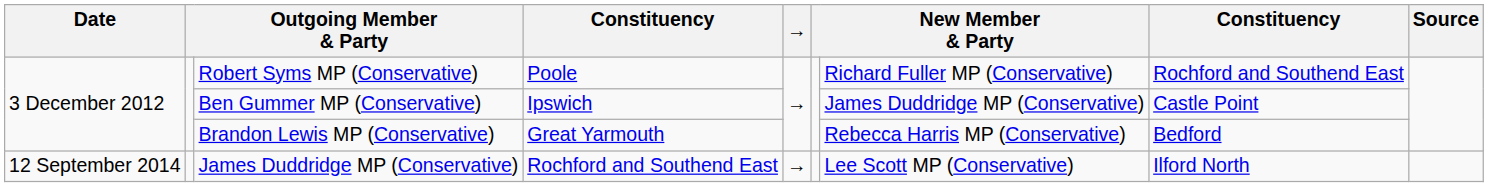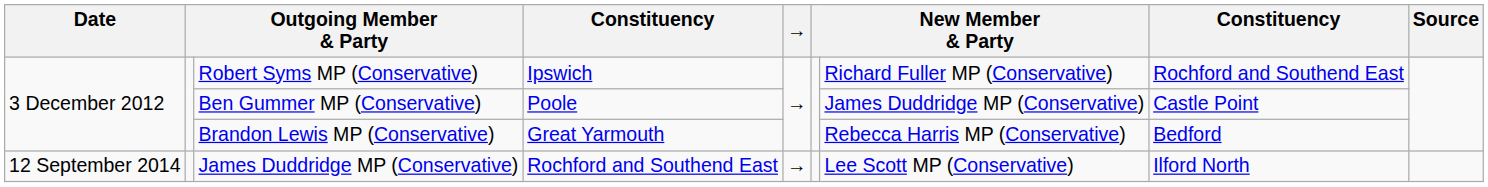(552, 72) Poole -> (560, 72) Ipswich
(560, 103) Ipswich -> (552, 103) Poole
